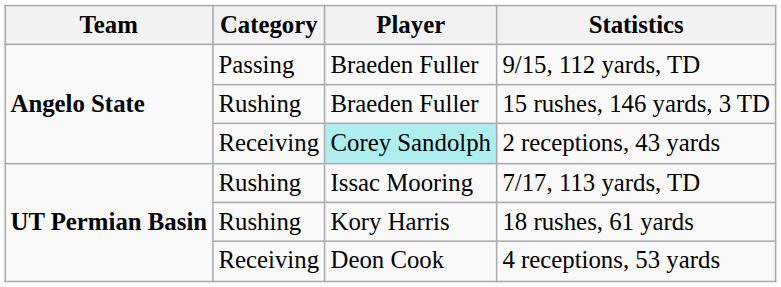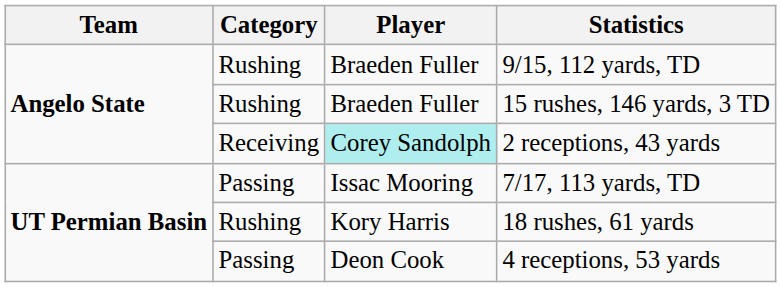(256, 64) Passing -> (260, 64) Rushing
(260, 182) Rushing -> (256, 182) Passing
(269, 260) Receiving -> (256, 260) Passing
